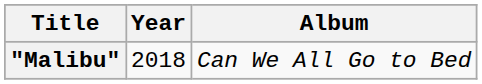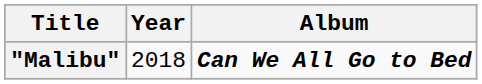(334, 61) normal -> (334, 61) bold
